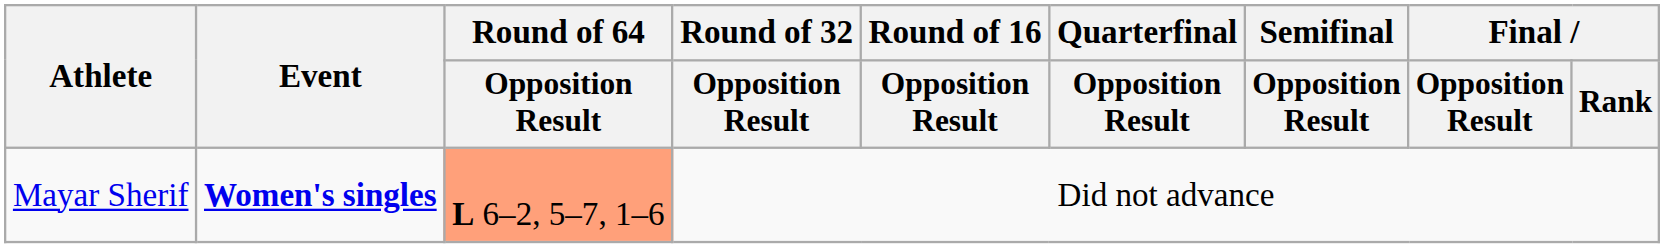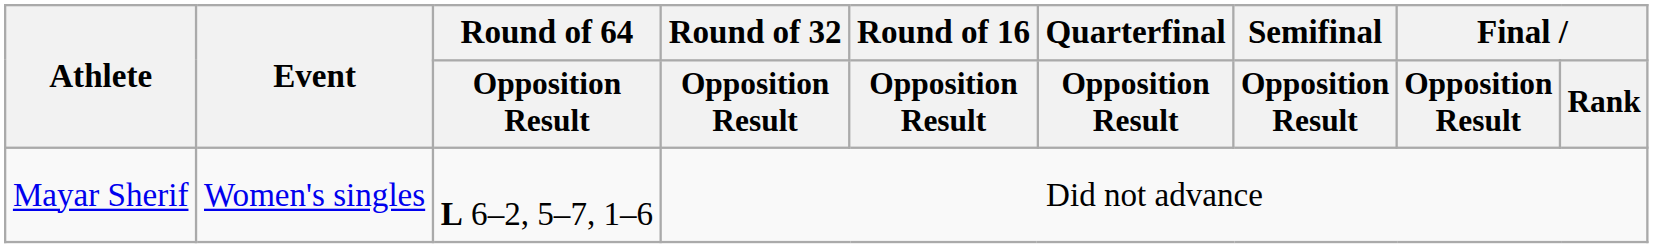(320, 194) bold -> (315, 194) normal
(558, 214) lightsalmon background -> (547, 214) no background
